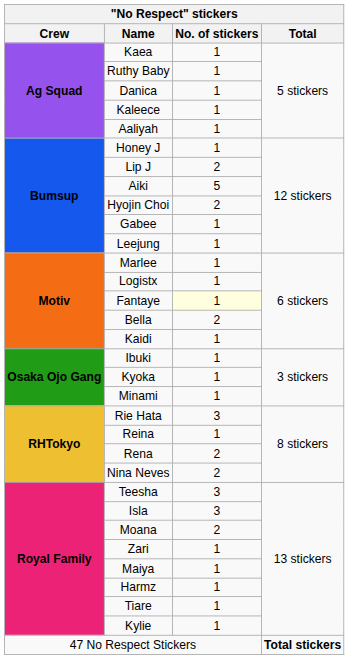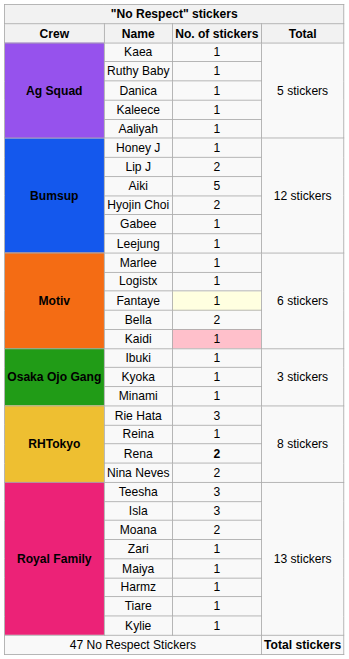(217, 339) no background -> (217, 339) pink background
(217, 454) normal -> (217, 454) bold
